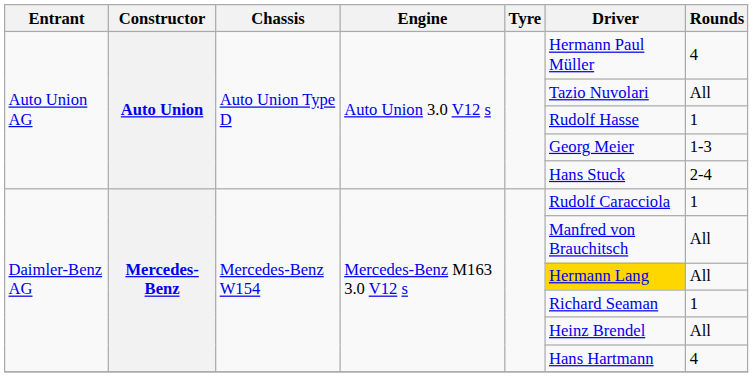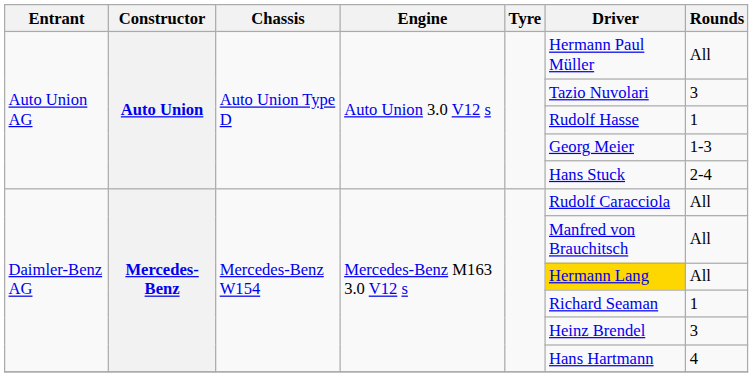(694, 54) 4 -> (700, 54) All
(700, 92) All -> (694, 92) 3
(694, 201) 1 -> (700, 201) All
(700, 330) All -> (694, 330) 3
